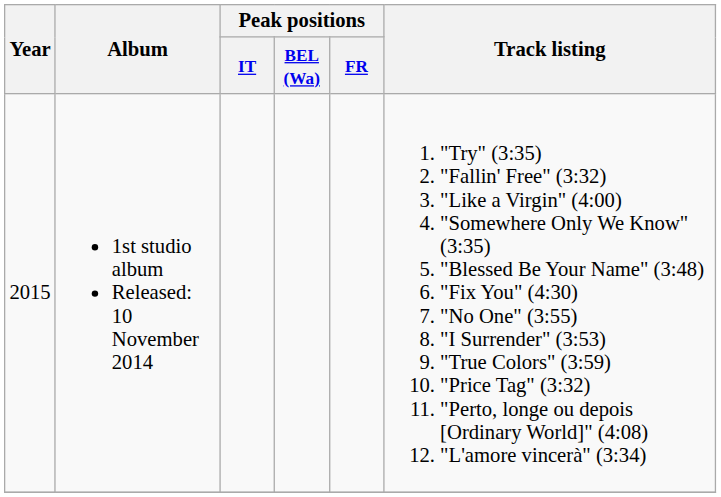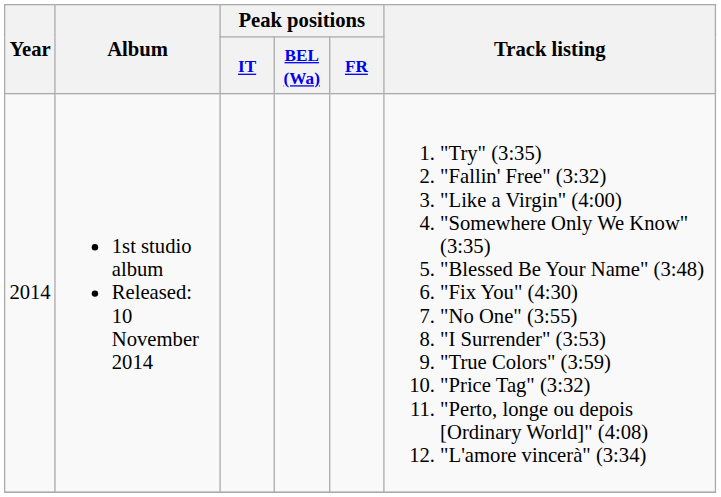(30, 292) 2015 -> (30, 292) 2014
